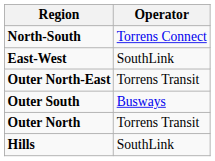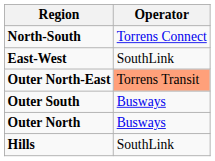(158, 79) no background -> (158, 79) lightsalmon background
(158, 123) Torrens Transit -> (141, 123) Busways
